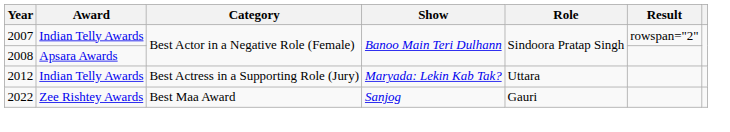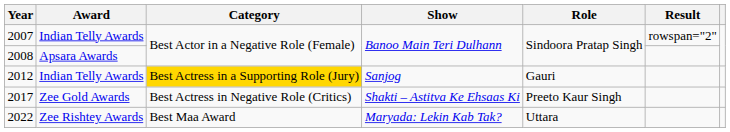(254, 76) no background -> (254, 76) gold background
(433, 76) Maryada: Lekin Kab Tak? -> (383, 76) Sanjog
(524, 76) Uttara -> (541, 76) Gauri
+ row: (20, 96)
(383, 96) Sanjog -> (433, 117) Maryada: Lekin Kab Tak?
(522, 96) Gauri -> (542, 117) Uttara
